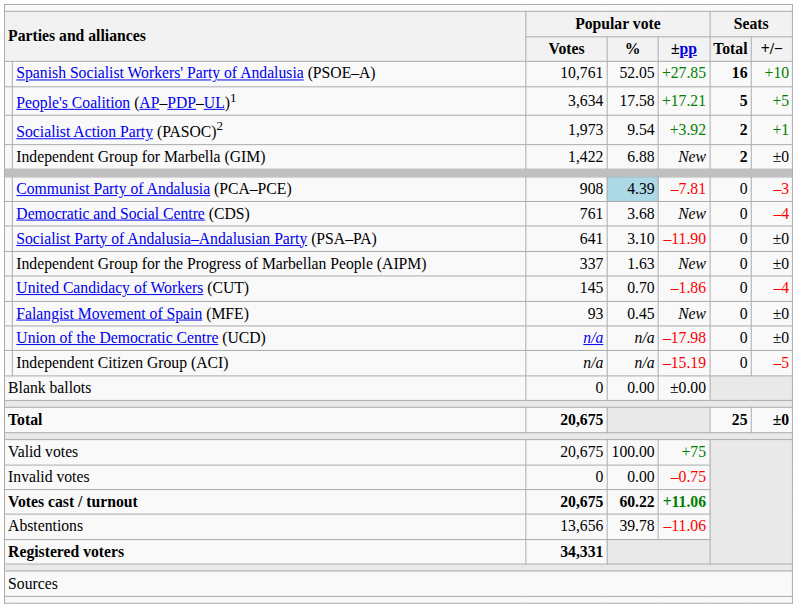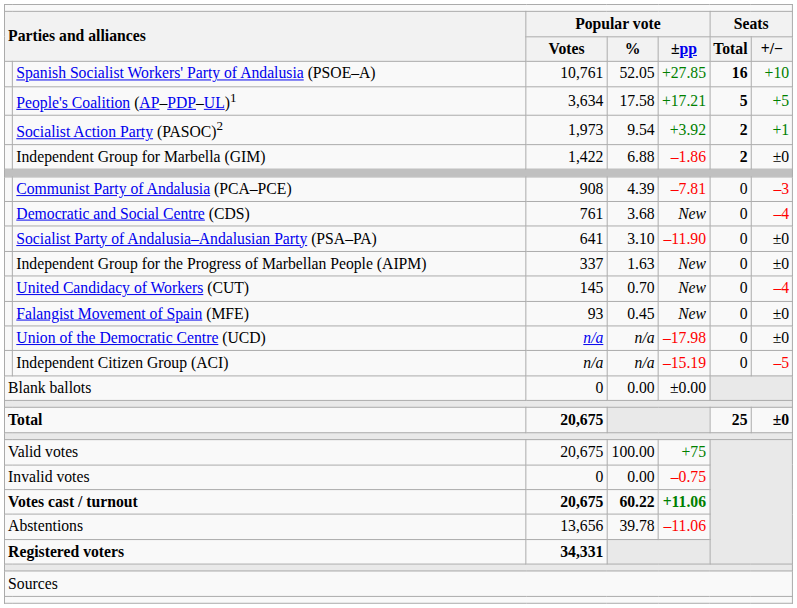(692, 156) New -> (688, 156) –1.86
(641, 189) lightblue background -> (641, 189) no background
(688, 288) –1.86 -> (692, 288) New
